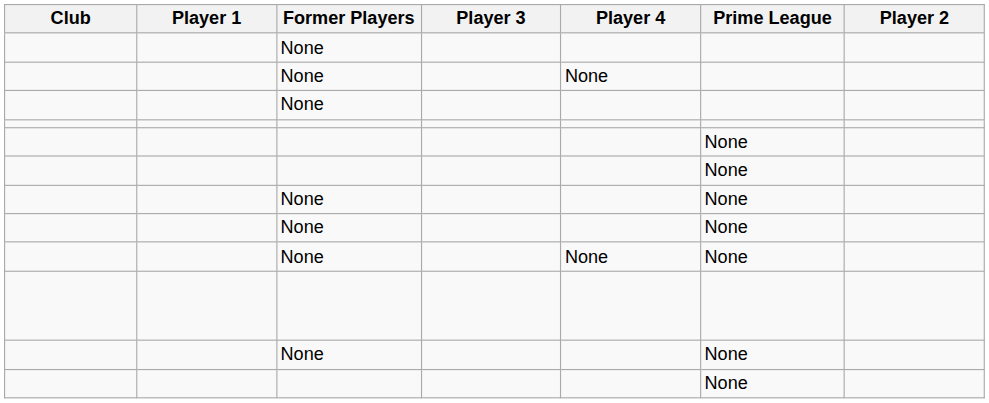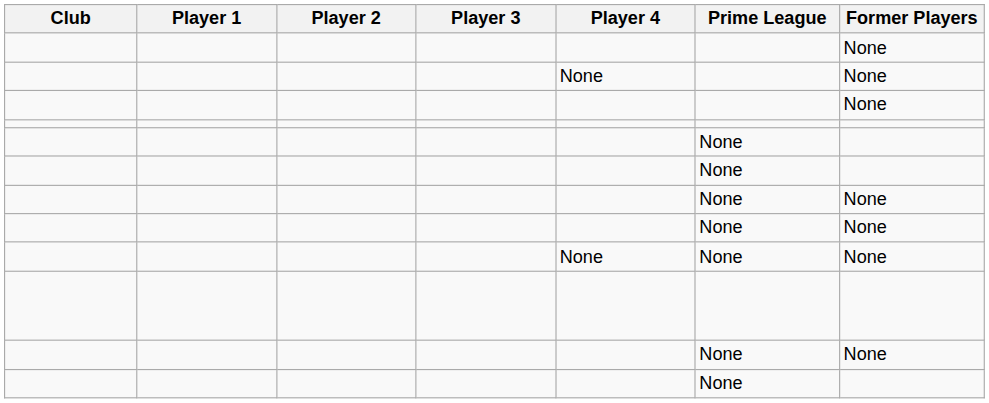columns swapped: (914, 18) <-> (349, 18)
